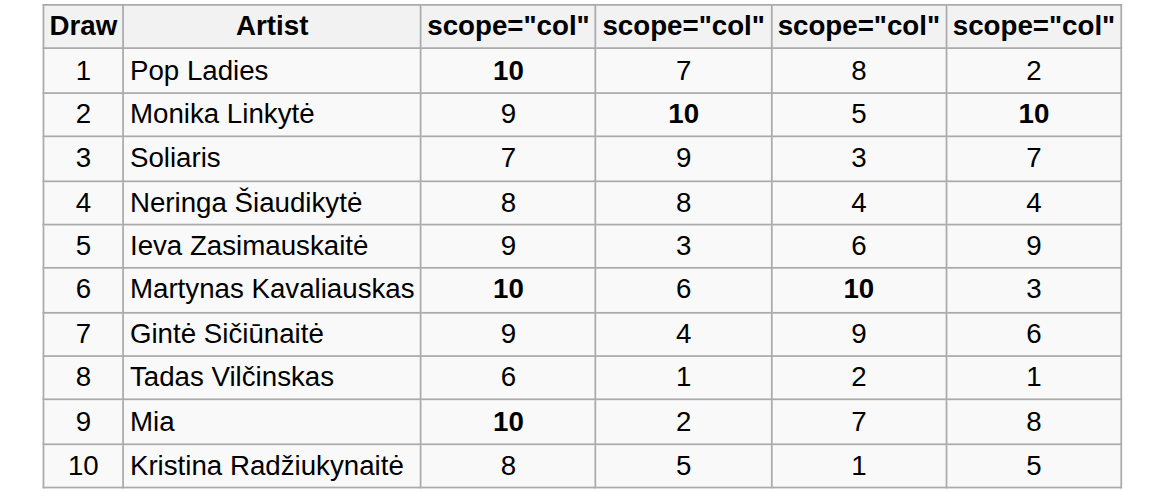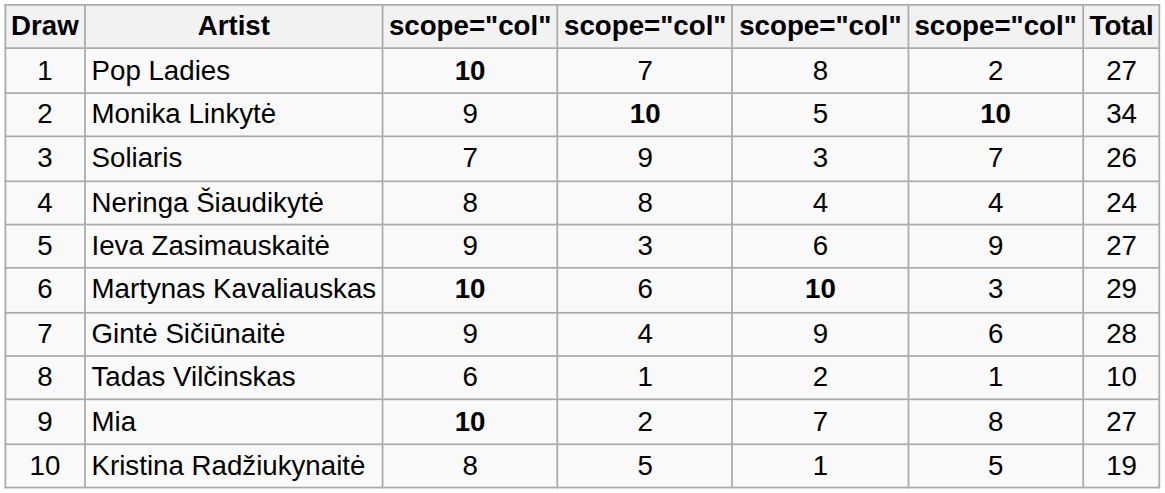+ column: (1122, 26)
